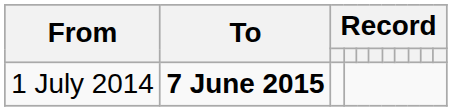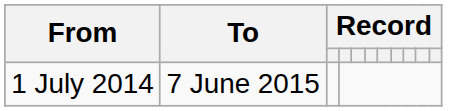(245, 83) bold -> (243, 83) normal
